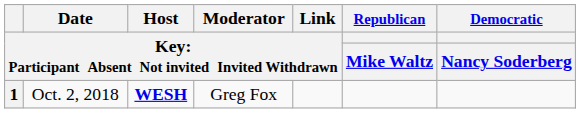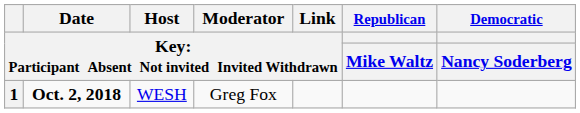(75, 94) normal -> (77, 94) bold
(161, 94) bold -> (162, 94) normal
